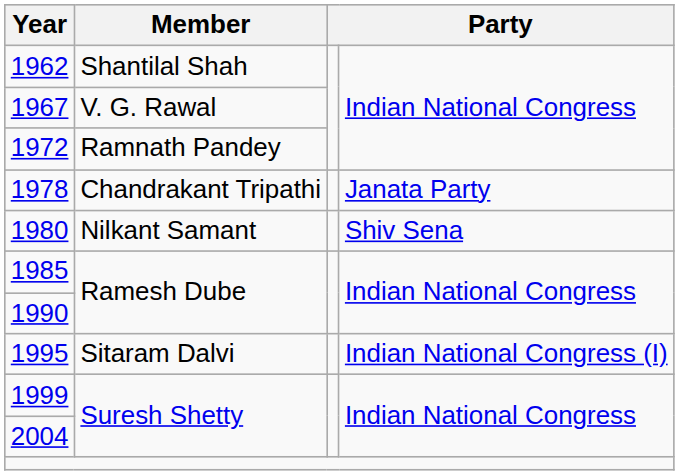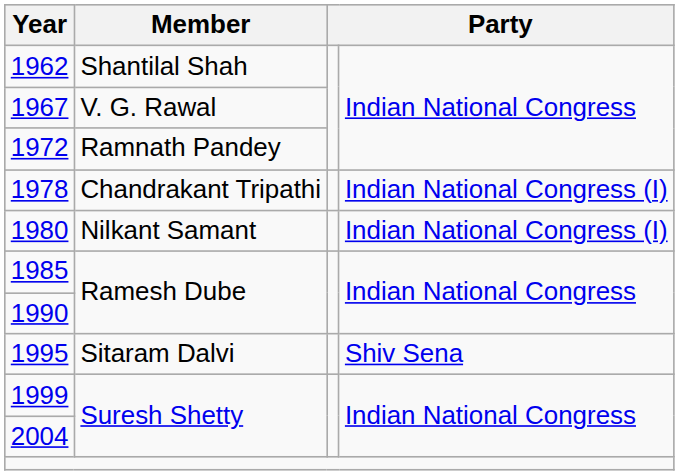(418, 189) Janata Party -> (506, 189) Indian National Congress (I)
(404, 230) Shiv Sena -> (506, 230) Indian National Congress (I)
(506, 353) Indian National Congress (I) -> (404, 353) Shiv Sena
